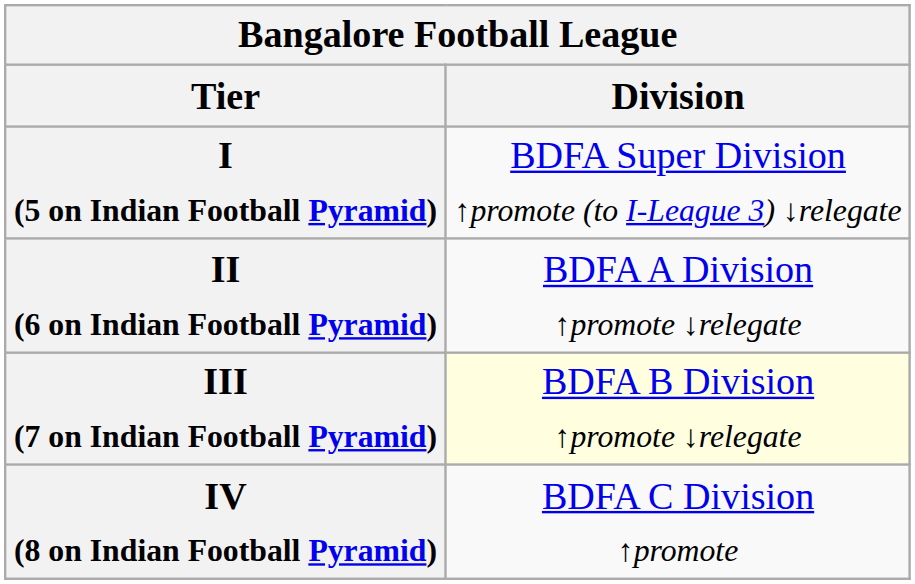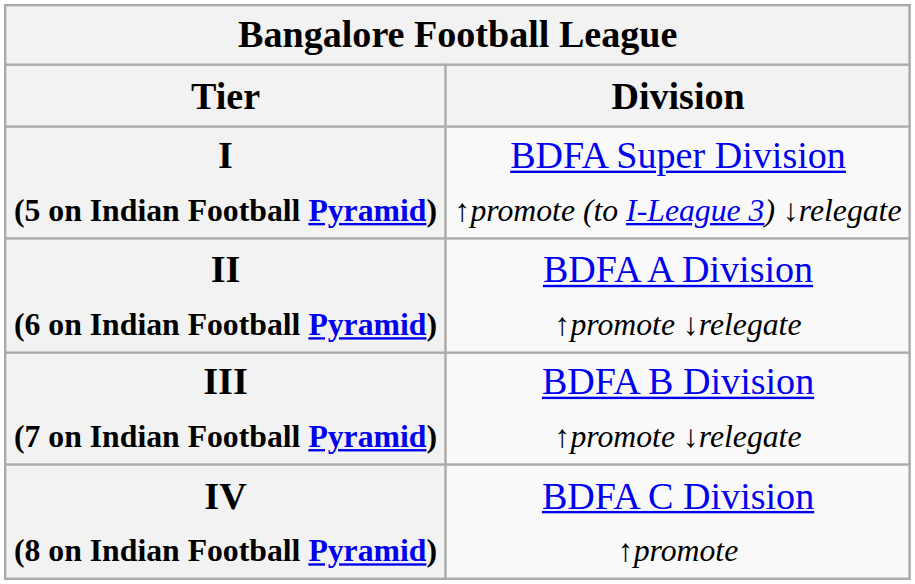(678, 408) lightyellow background -> (678, 408) no background
